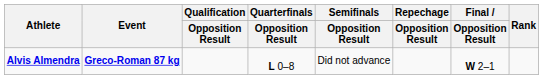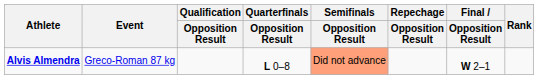(132, 61) bold -> (130, 61) normal
(354, 61) no background -> (349, 61) lightsalmon background
